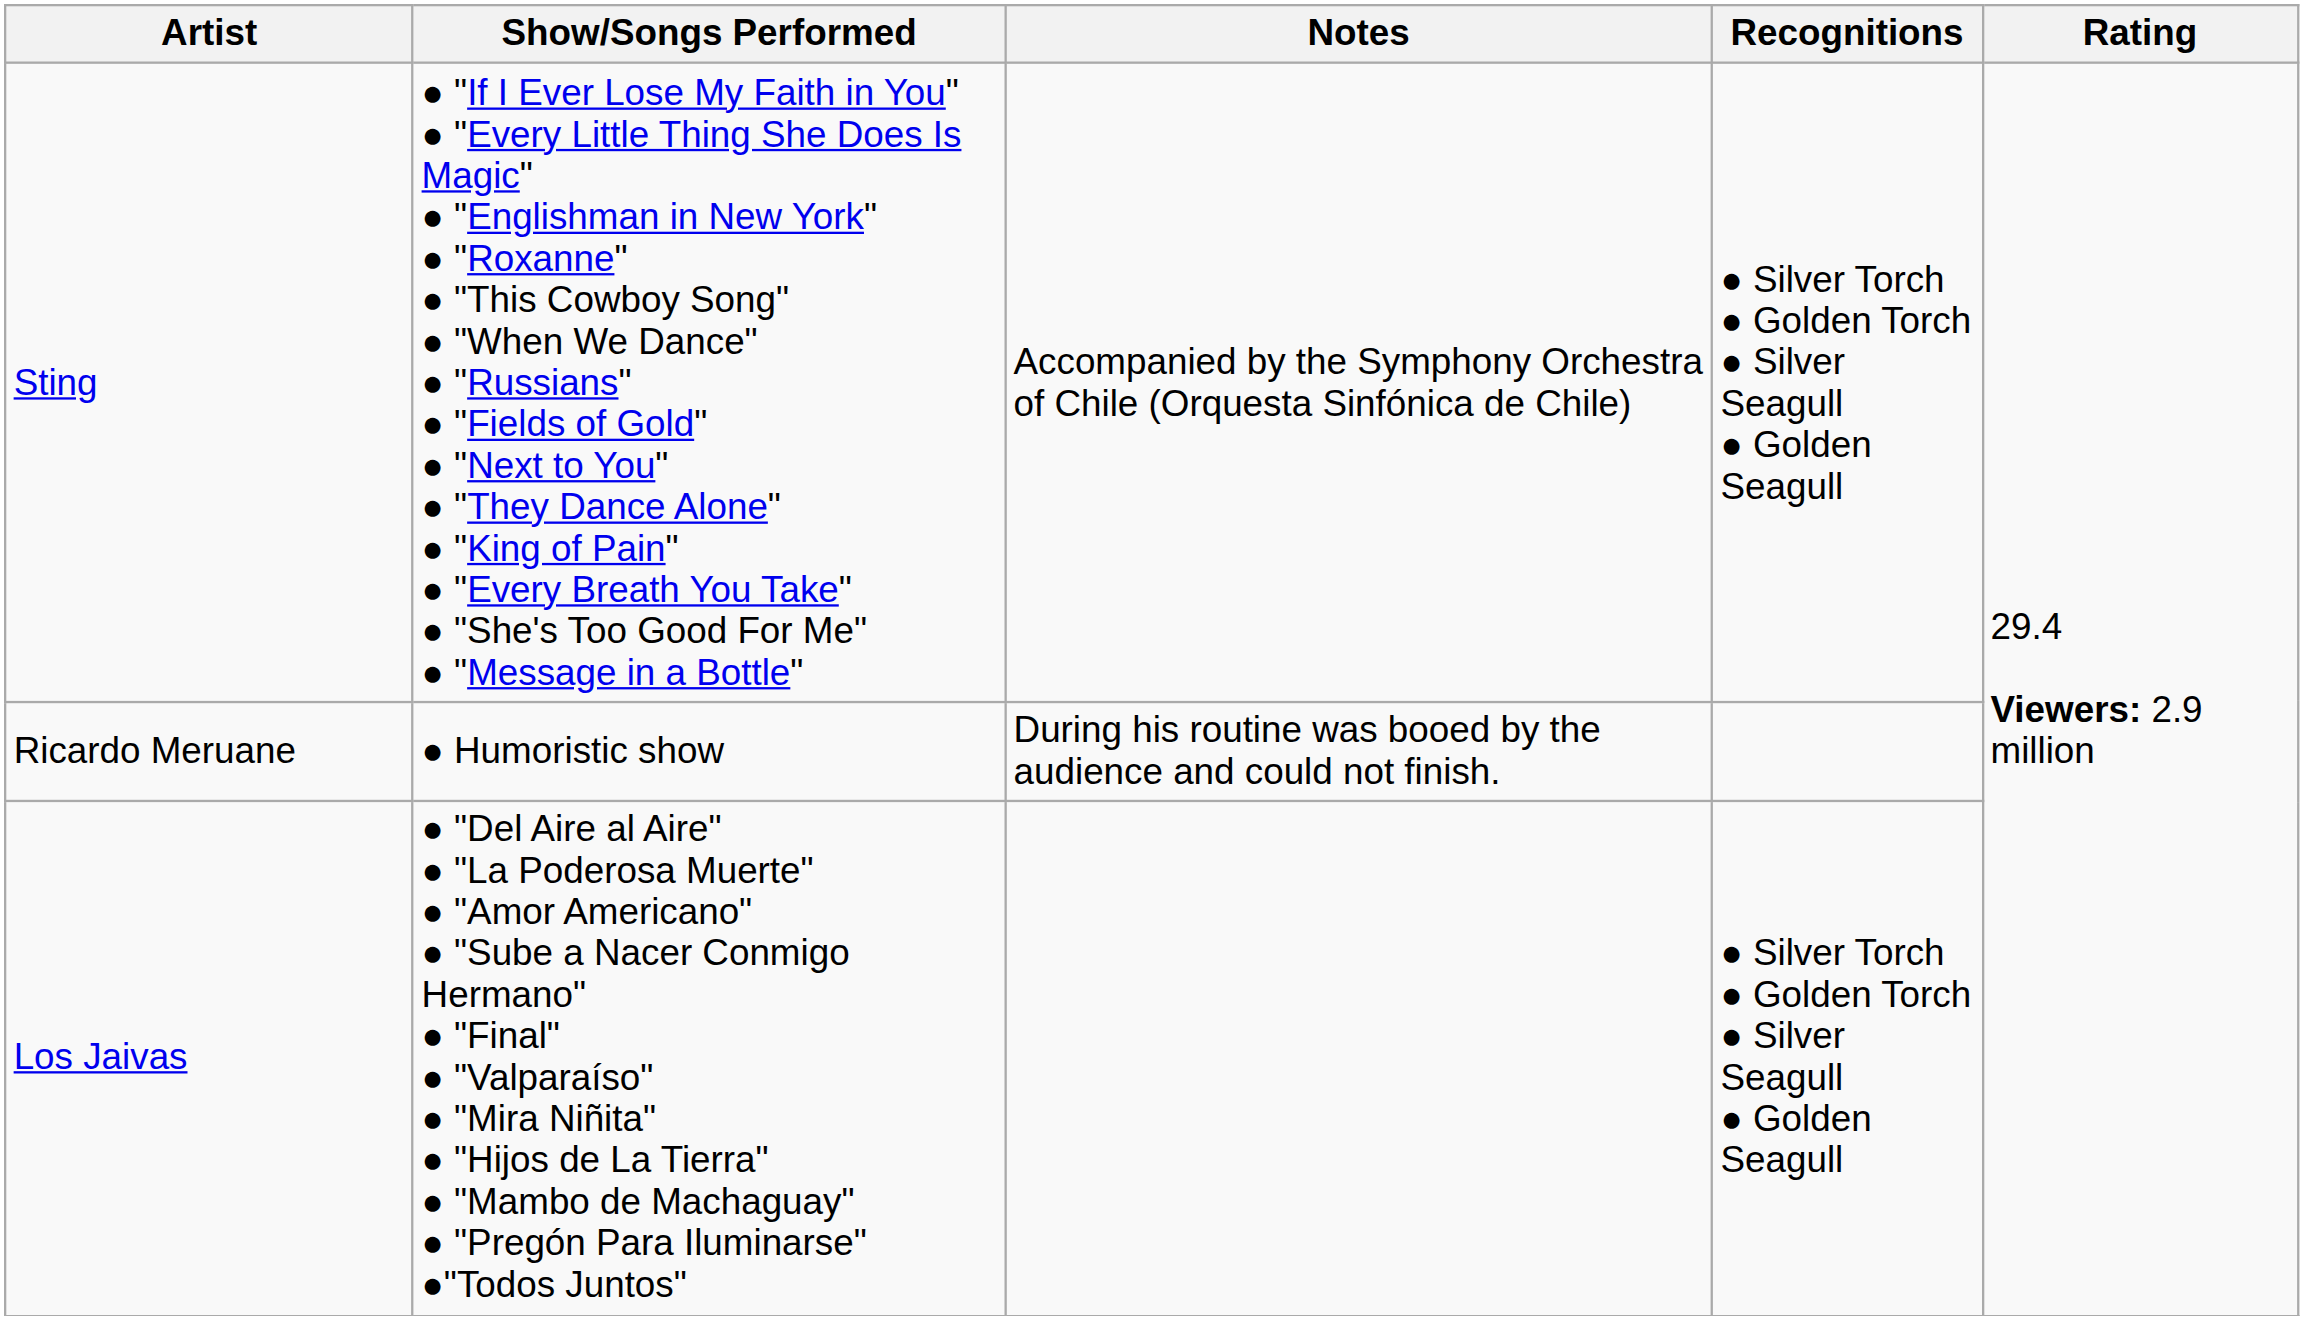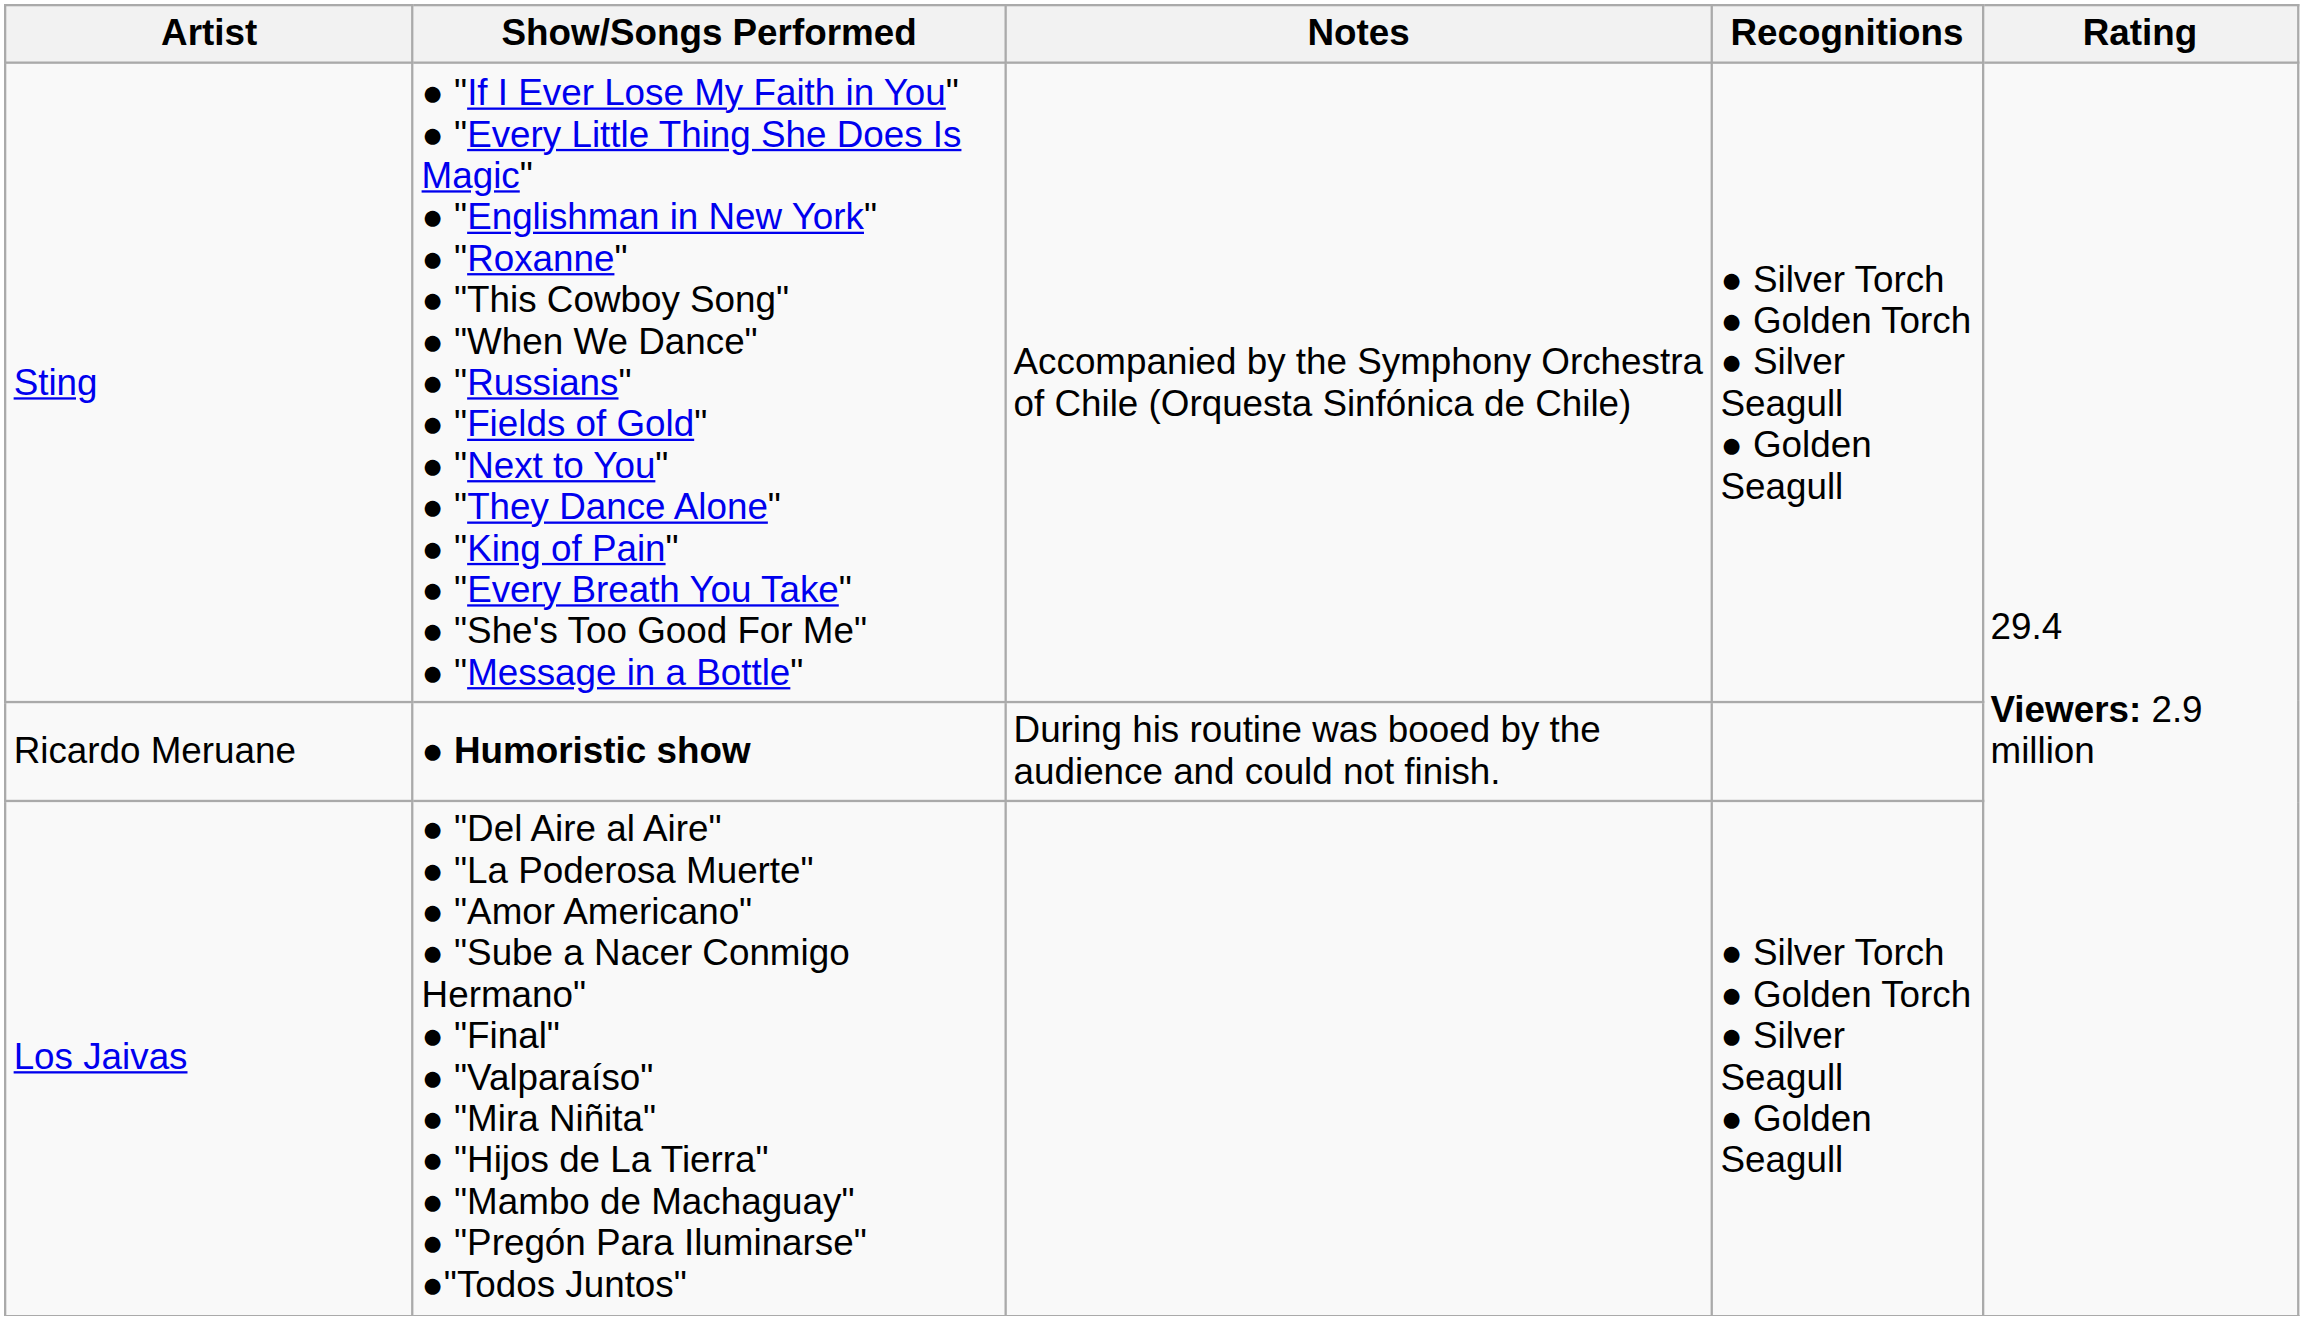(573, 750) normal -> (586, 750) bold
